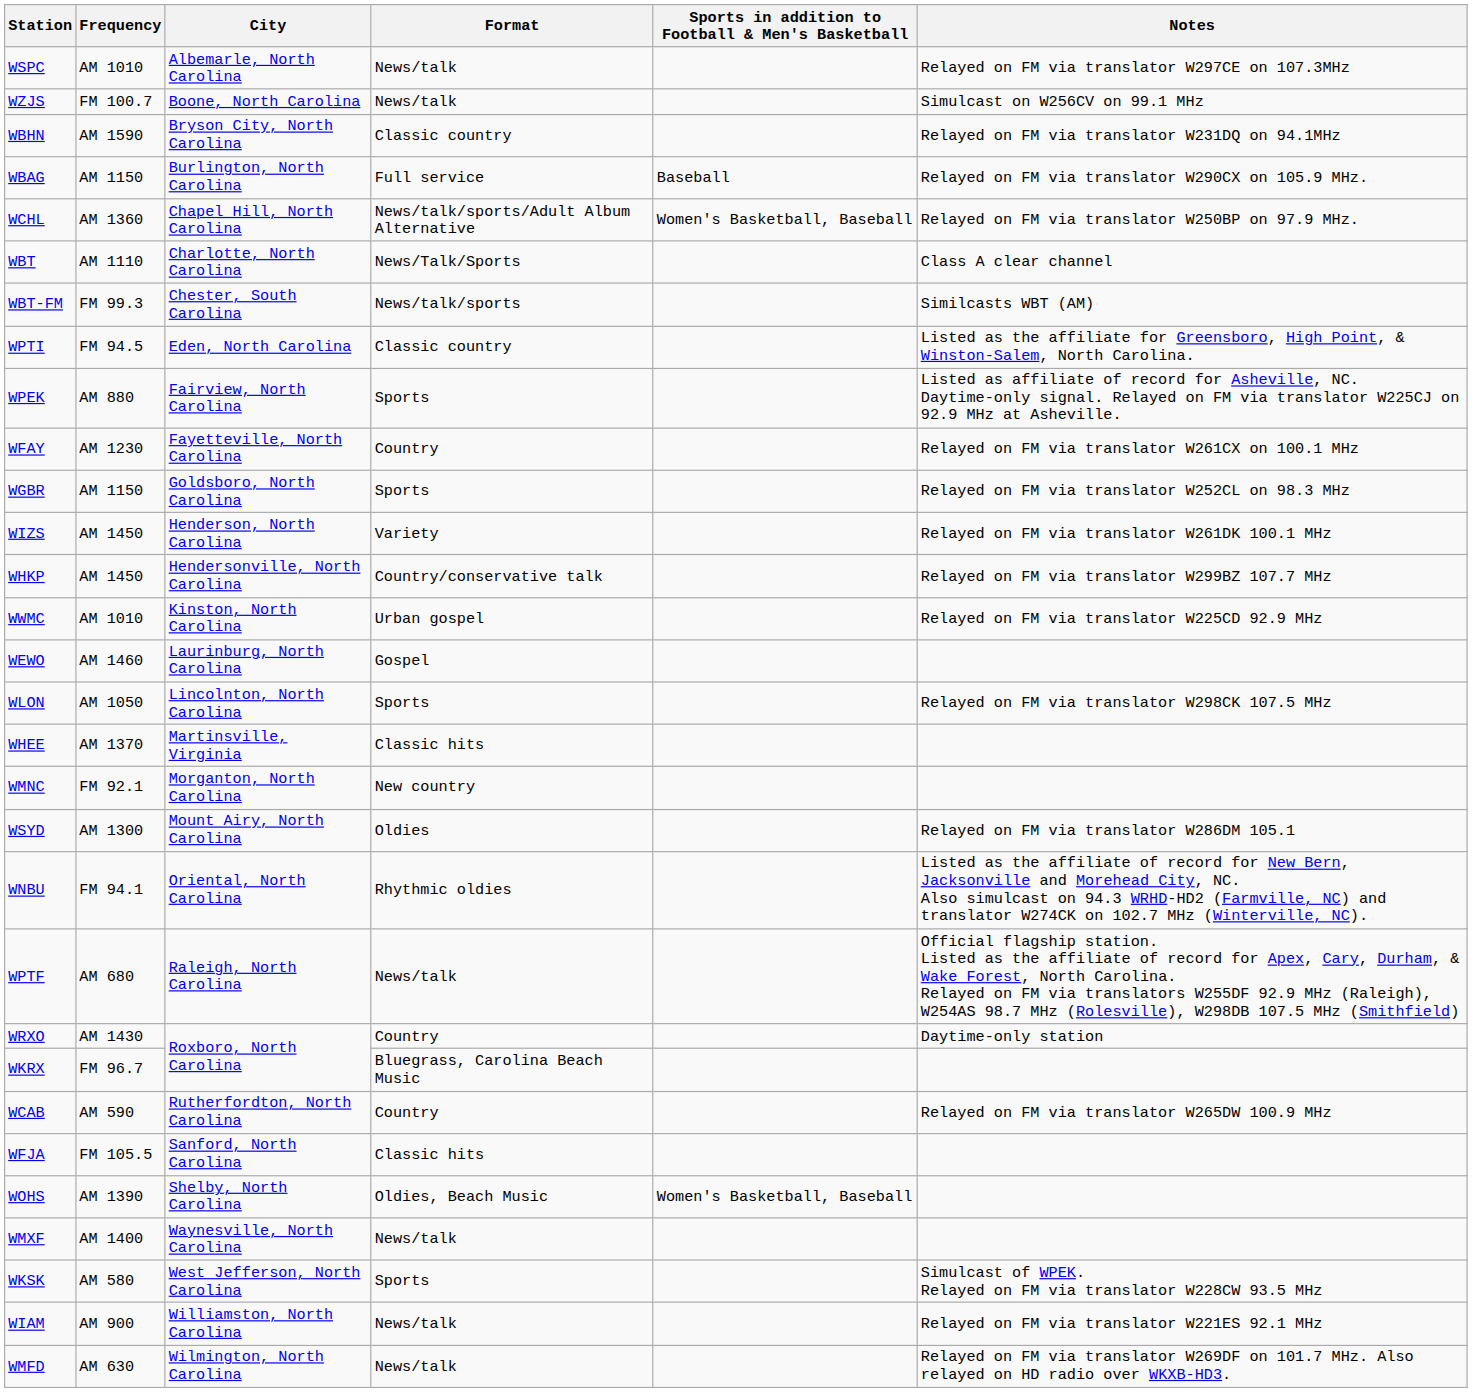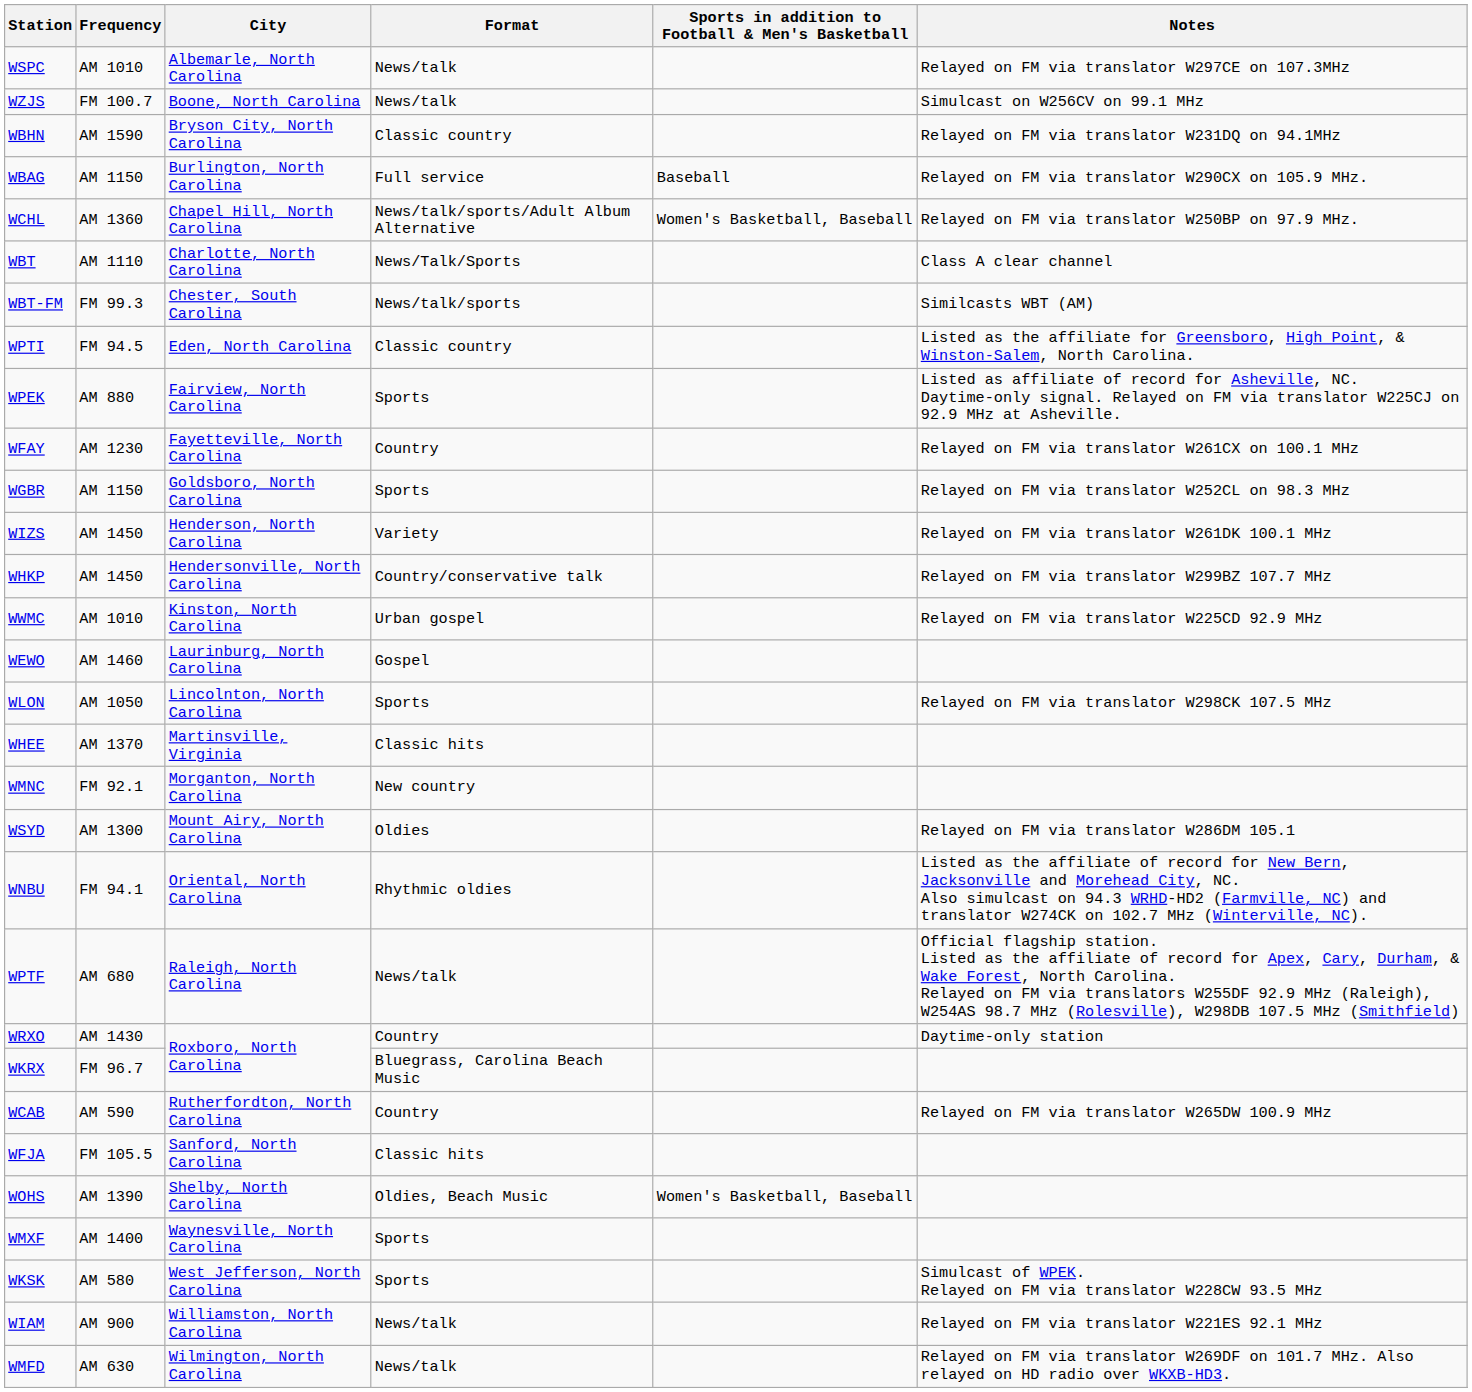(416, 1239) News/talk -> (402, 1239) Sports
